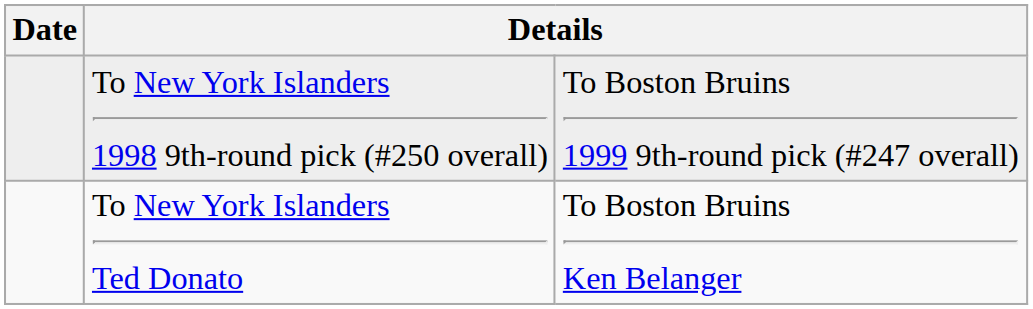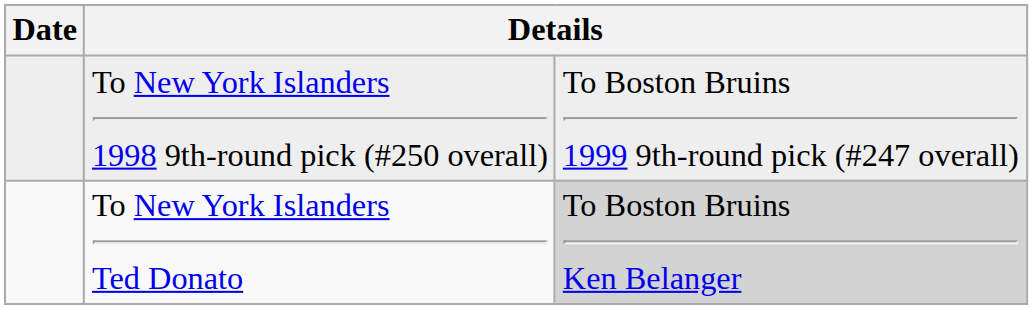(791, 241) no background -> (791, 241) lightgrey background
